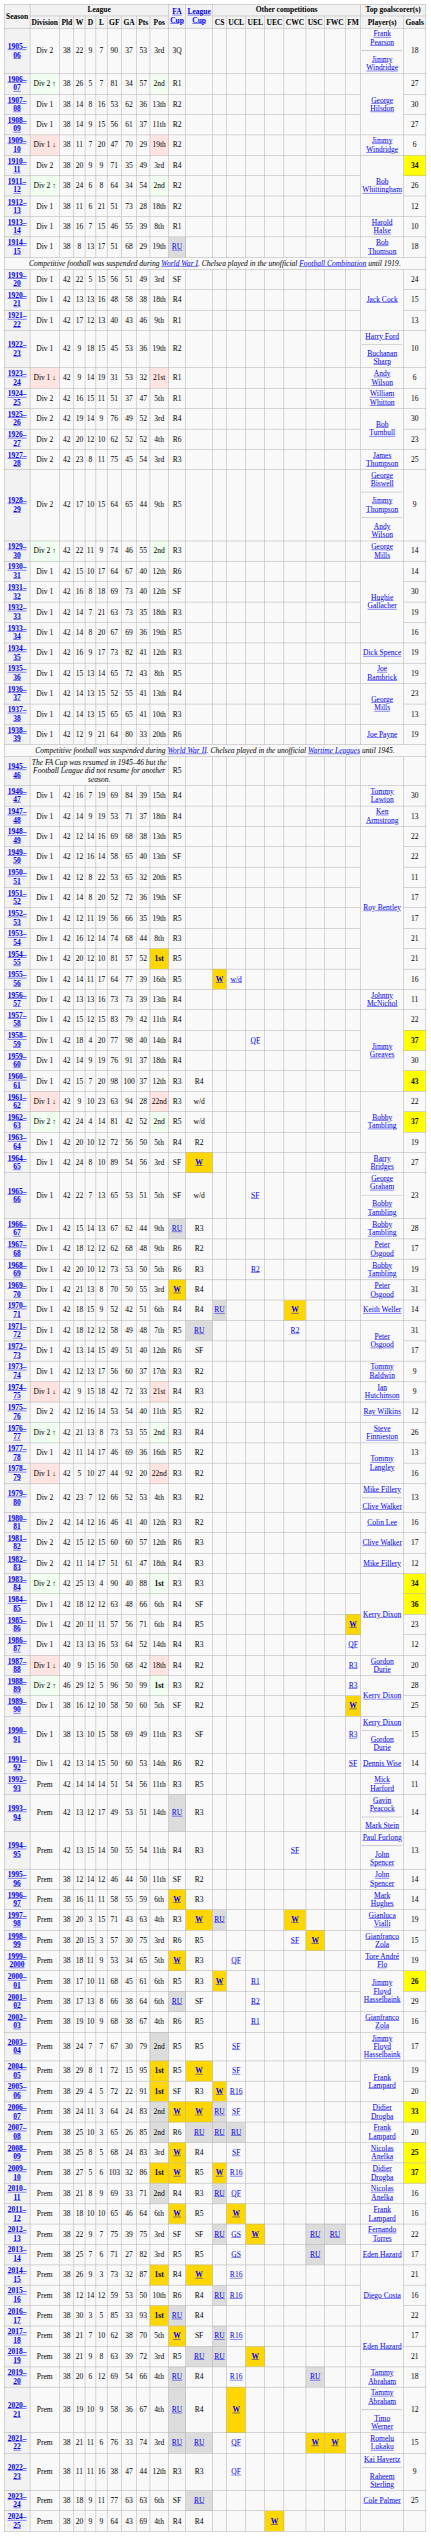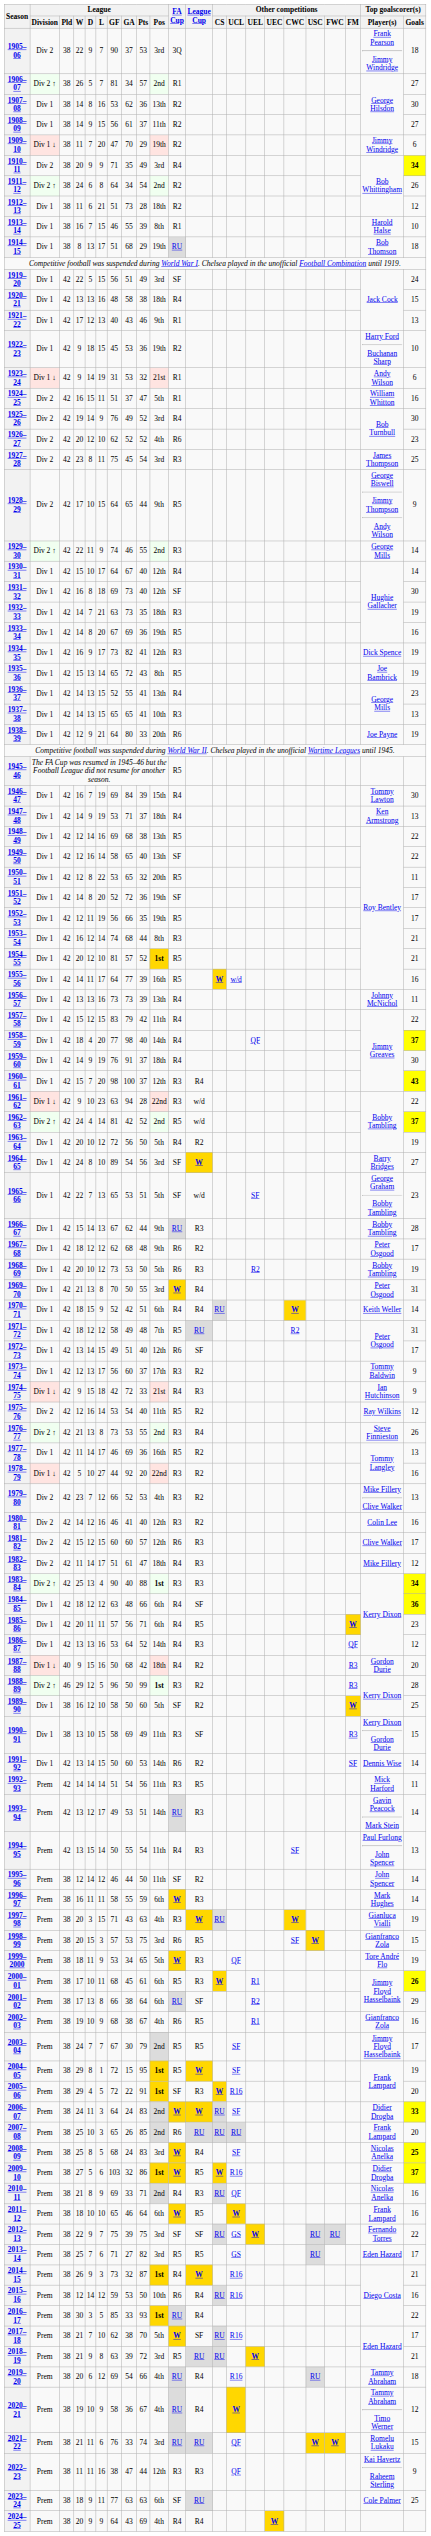(177, 571) R6 -> (177, 571) R4
(129, 1940) 30 -> (129, 1940) 53
